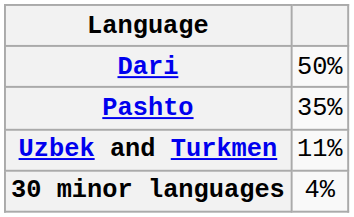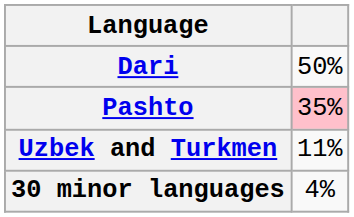(320, 108) no background -> (320, 108) pink background
